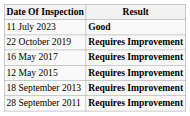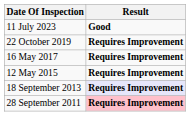(136, 88) no background -> (136, 88) lavender background
(136, 103) no background -> (136, 103) pink background
